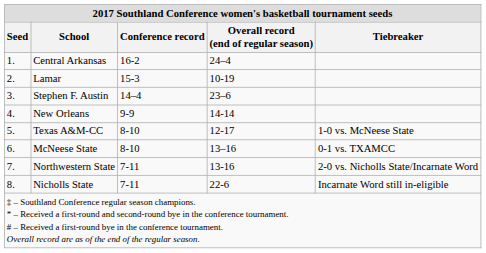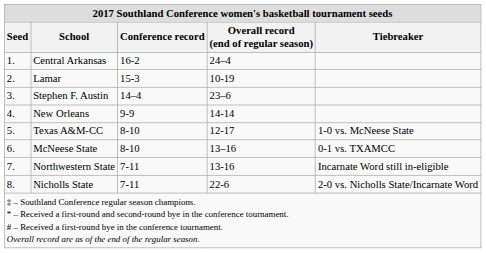(398, 166) 2-0 vs. Nicholls State/Incarnate Word -> (383, 166) Incarnate Word still in-eligible
(383, 184) Incarnate Word still in-eligible -> (398, 184) 2-0 vs. Nicholls State/Incarnate Word
